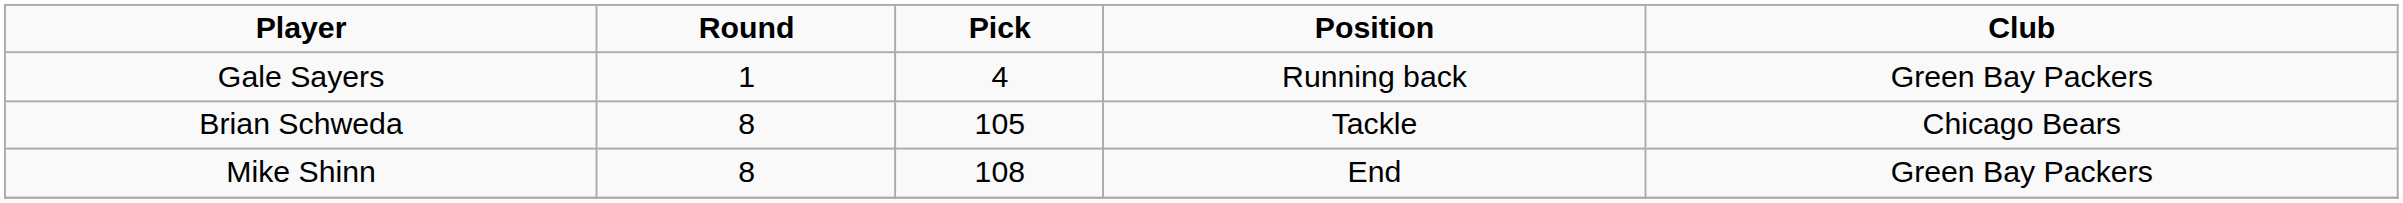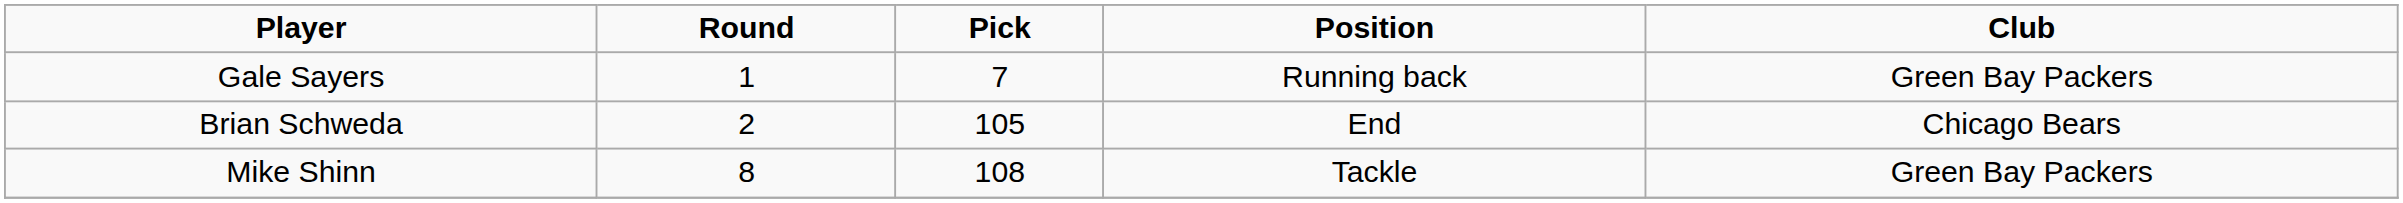(1000, 76) 4 -> (1000, 76) 7
(747, 124) 8 -> (747, 124) 2
(1375, 124) Tackle -> (1375, 124) End
(1375, 172) End -> (1375, 172) Tackle
